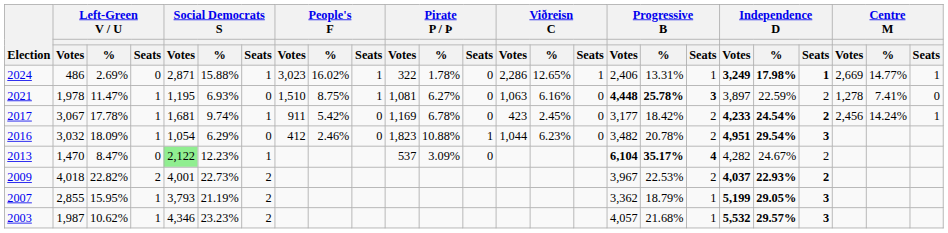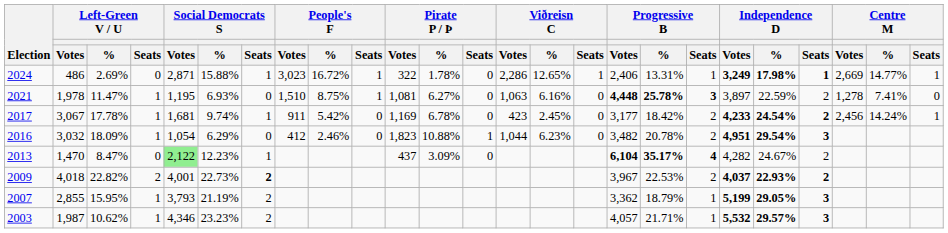(330, 75) 16.02% -> (330, 75) 16.72%
(407, 156) 537 -> (407, 156) 437
(269, 177) normal -> (269, 177) bold
(664, 217) 21.68% -> (664, 217) 21.71%
